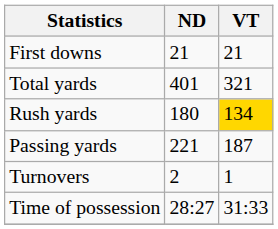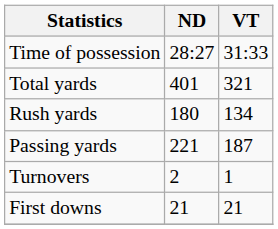rows swapped: (55, 51) <-> (85, 208)
(238, 114) gold background -> (238, 114) no background
